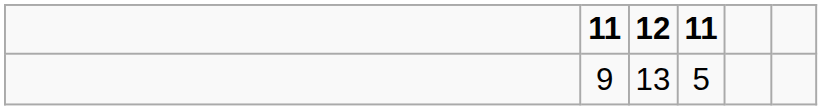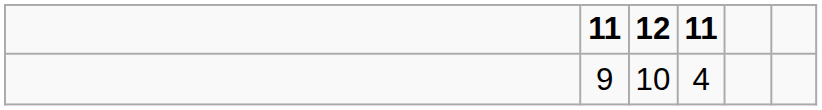(653, 78) 13 -> (653, 78) 10
(701, 78) 5 -> (701, 78) 4
